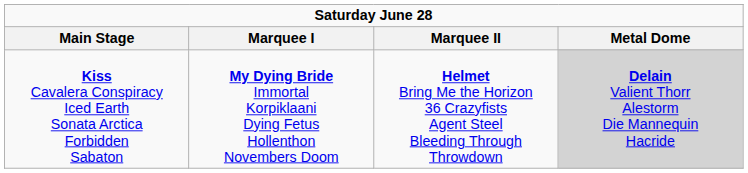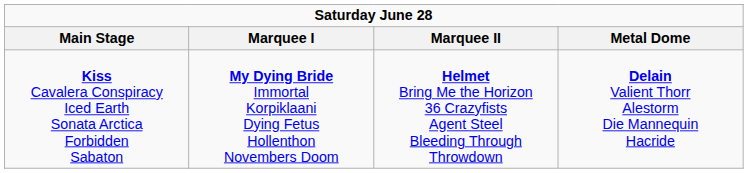(650, 109) lightgrey background -> (650, 109) no background
